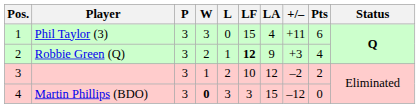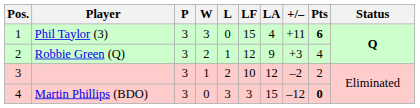(320, 34) normal -> (320, 34) bold
(249, 53) bold -> (249, 53) normal
(206, 93) bold -> (206, 93) normal
(320, 93) normal -> (320, 93) bold
